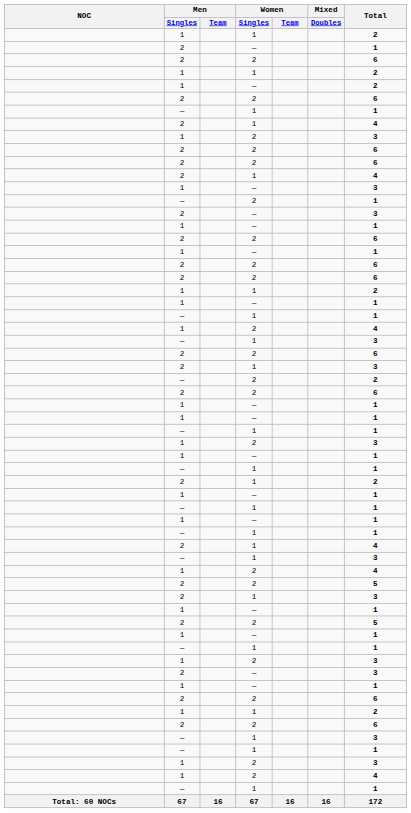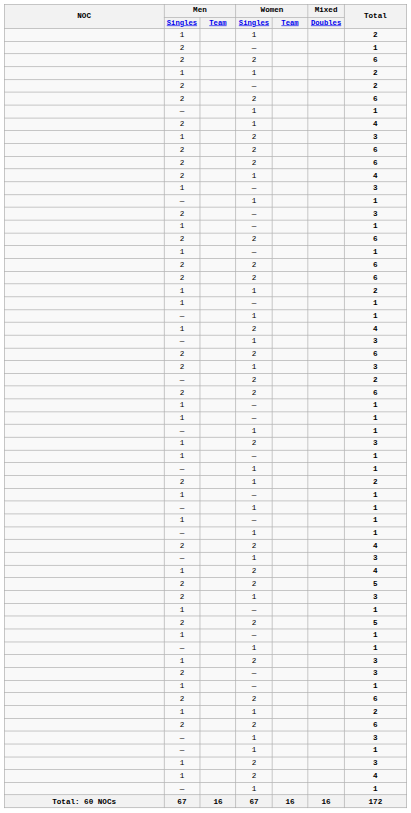(182, 86) 1 -> (182, 86) 2
(254, 201) 2 -> (254, 201) 1
(254, 546) 1 -> (254, 546) 2
